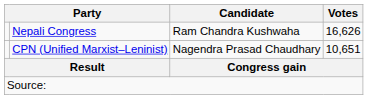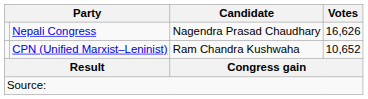(236, 31) Ram Chandra Kushwaha -> (247, 31) Nagendra Prasad Chaudhary
(247, 49) Nagendra Prasad Chaudhary -> (236, 49) Ram Chandra Kushwaha
(343, 49) 10,651 -> (343, 49) 10,652
